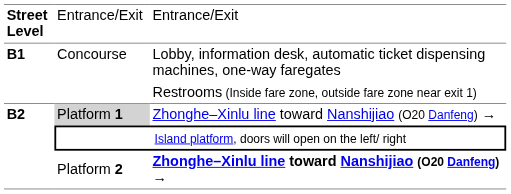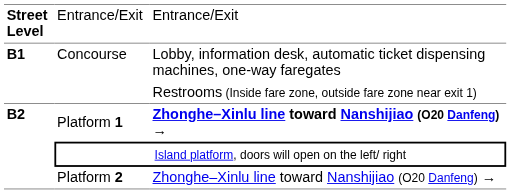(90, 114) lightgrey background -> (90, 122) no background
(324, 114) normal -> (326, 122) bold
(326, 169) bold -> (324, 177) normal
